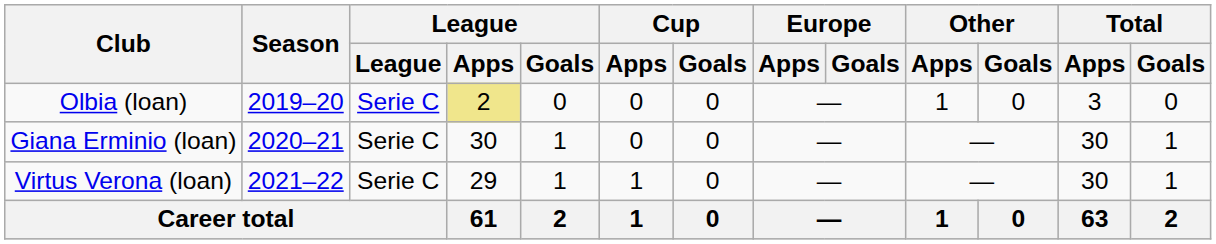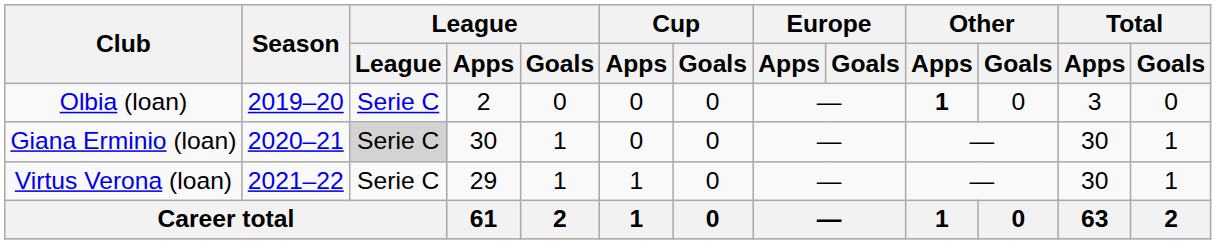(483, 102) khaki background -> (483, 102) no background
(942, 102) normal -> (942, 102) bold
(398, 141) no background -> (398, 141) lightgrey background
